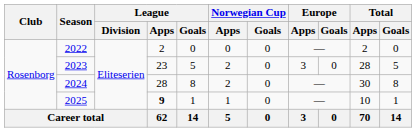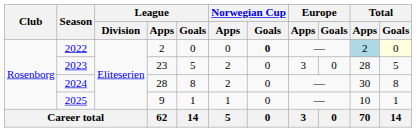(268, 48) normal -> (268, 48) bold
(365, 48) no background -> (365, 48) lightblue background
(396, 48) no background -> (396, 48) lightyellow background
(162, 100) bold -> (162, 100) normal
